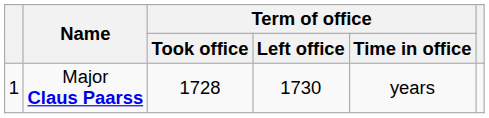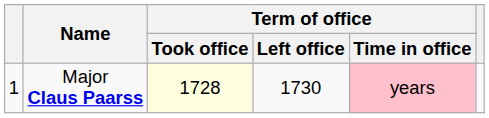(200, 87) no background -> (200, 87) lightyellow background
(412, 87) no background -> (412, 87) pink background
